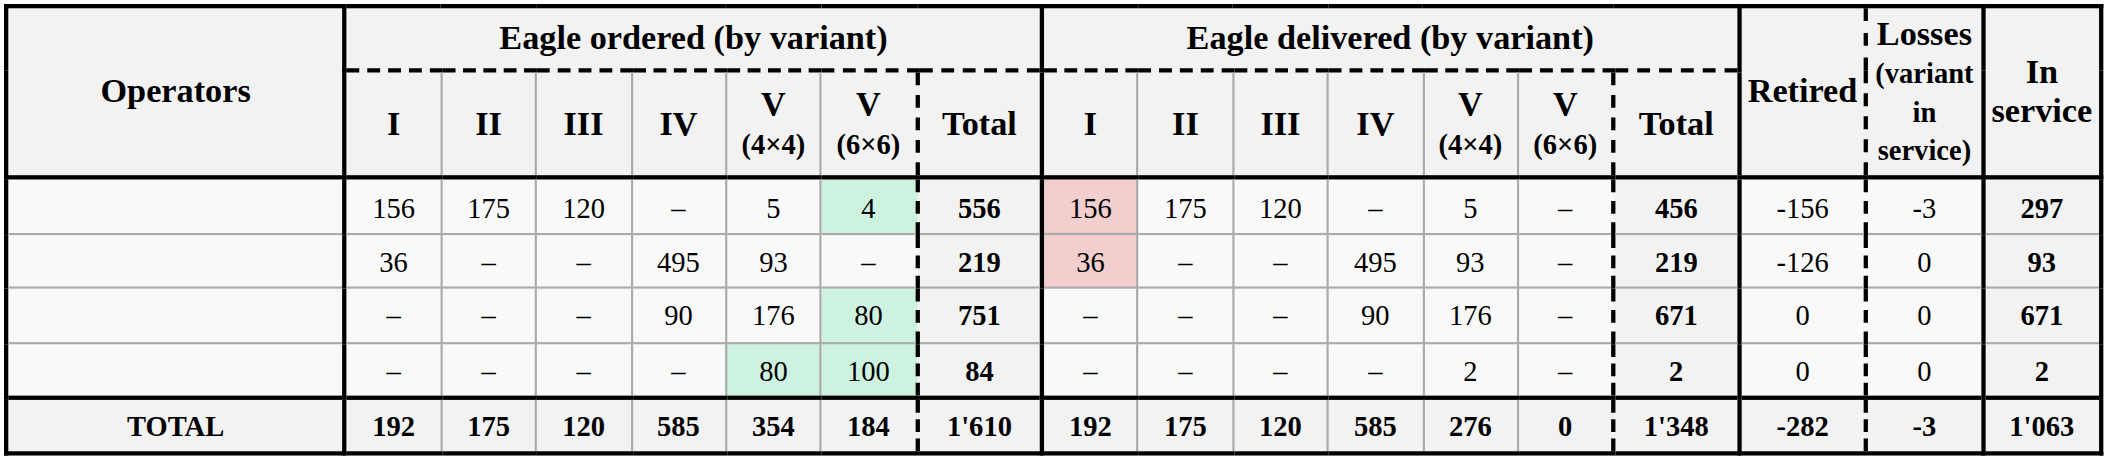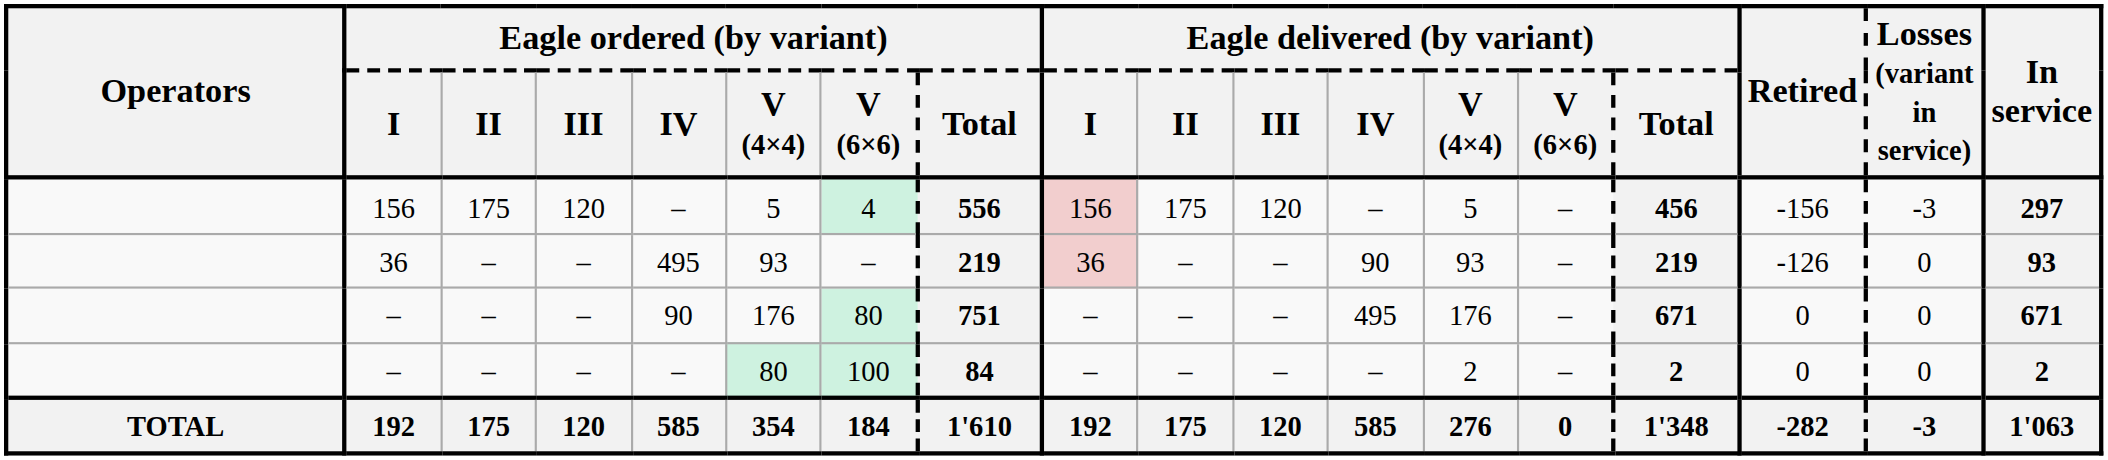(1375, 262) 495 -> (1375, 262) 90
(1375, 316) 90 -> (1375, 316) 495
